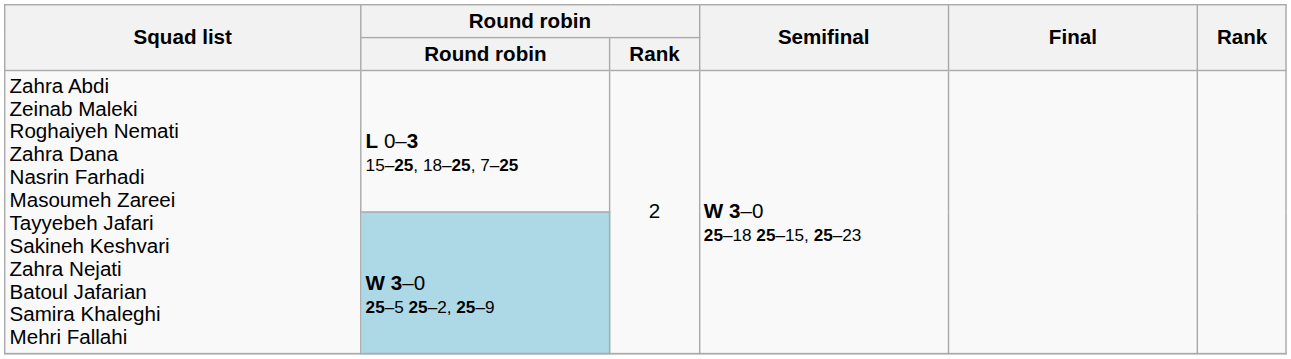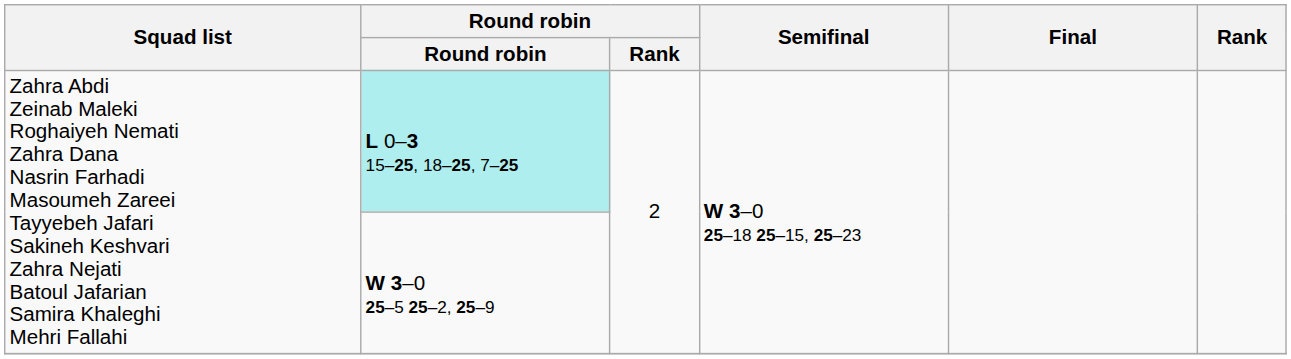(442, 153) no background -> (442, 153) paleturquoise background
(430, 295) lightblue background -> (430, 295) no background
